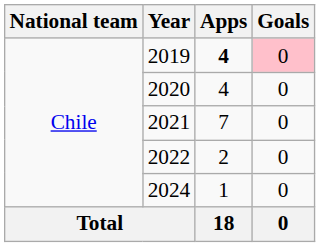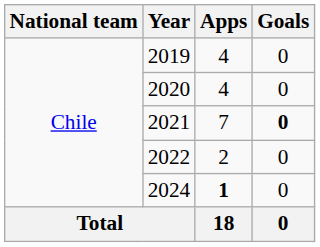(224, 55) bold -> (224, 55) normal
(283, 55) pink background -> (283, 55) no background
(283, 122) normal -> (283, 122) bold
(224, 190) normal -> (224, 190) bold
